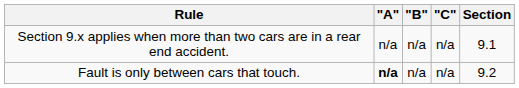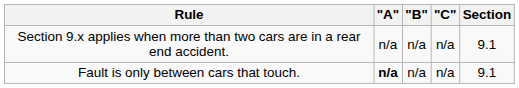(487, 72) 9.2 -> (487, 72) 9.1
